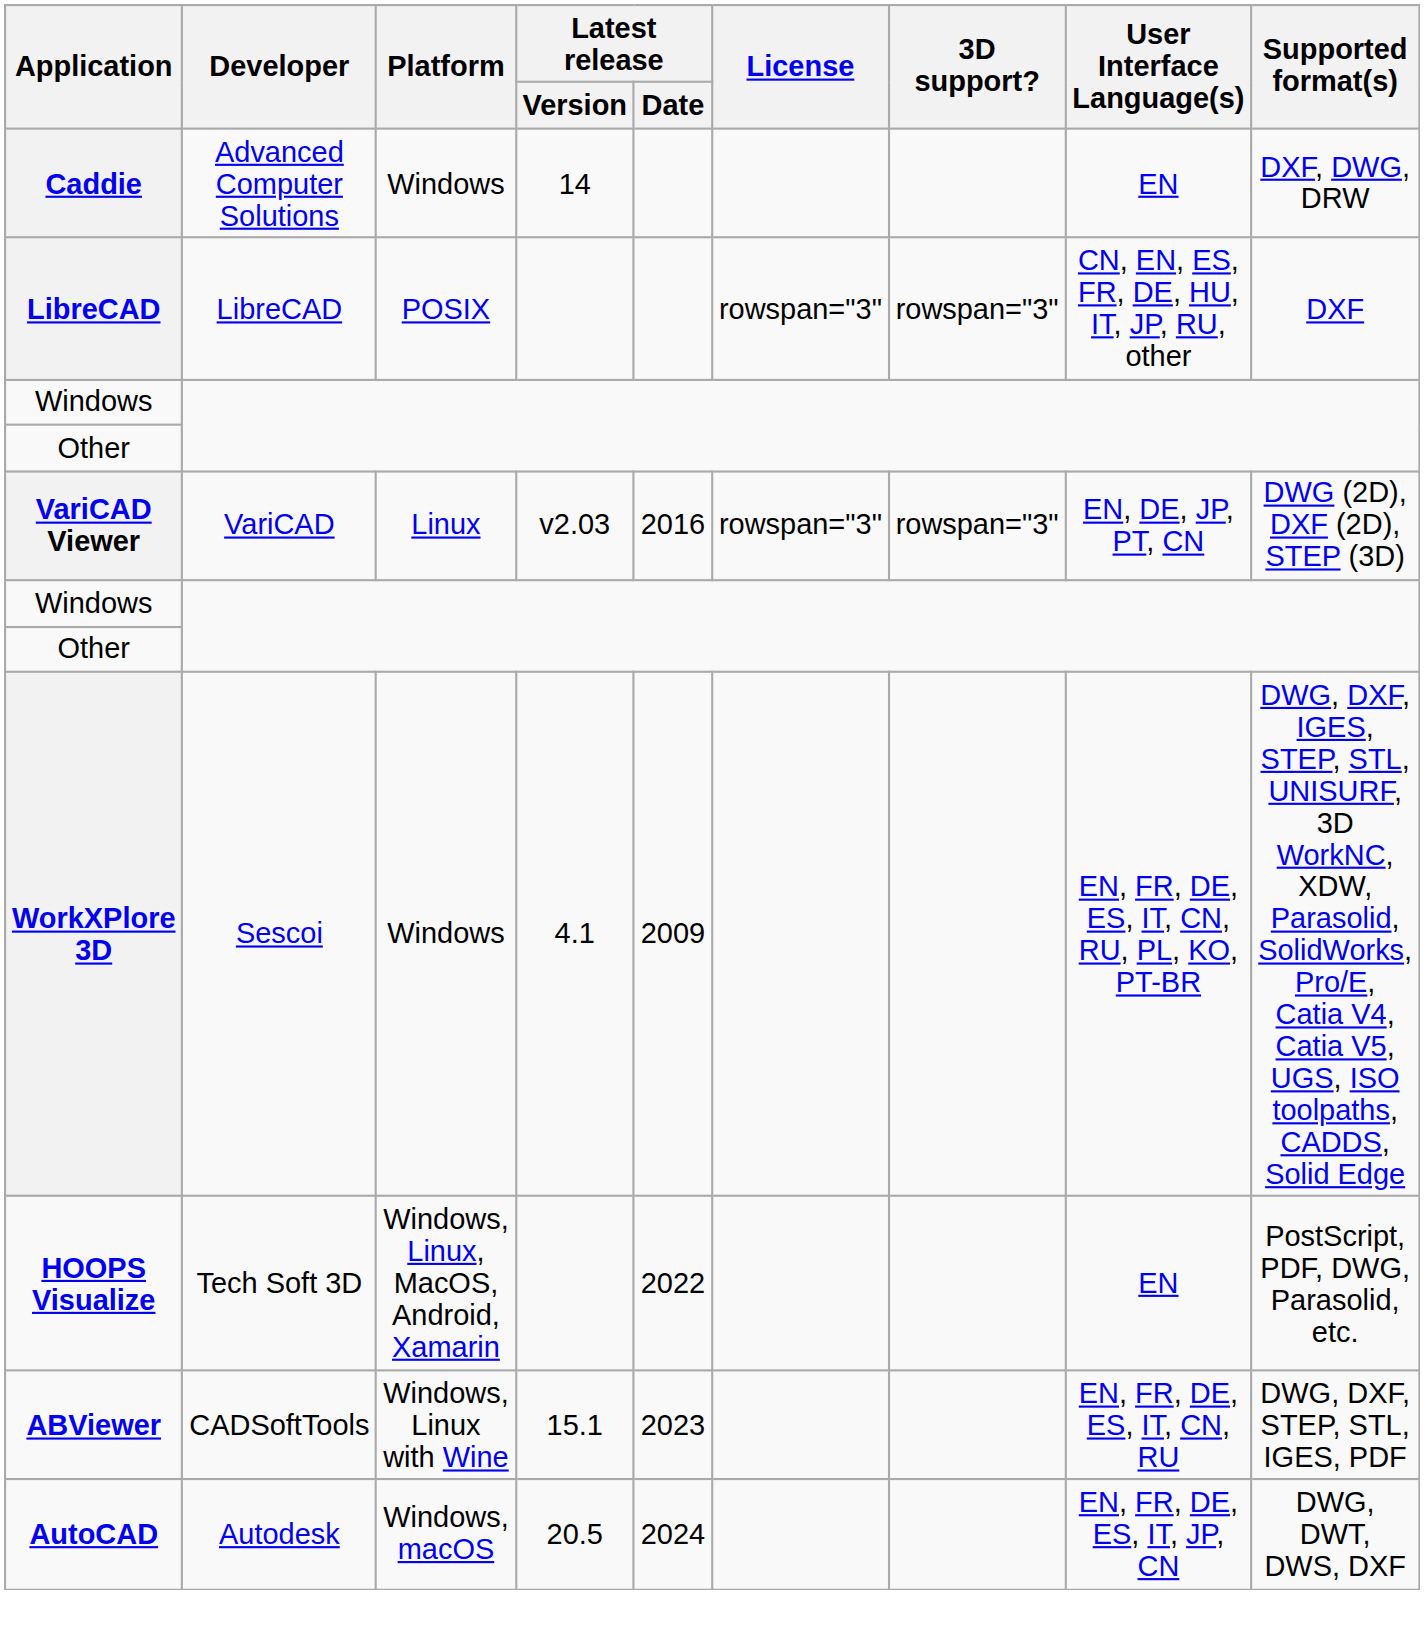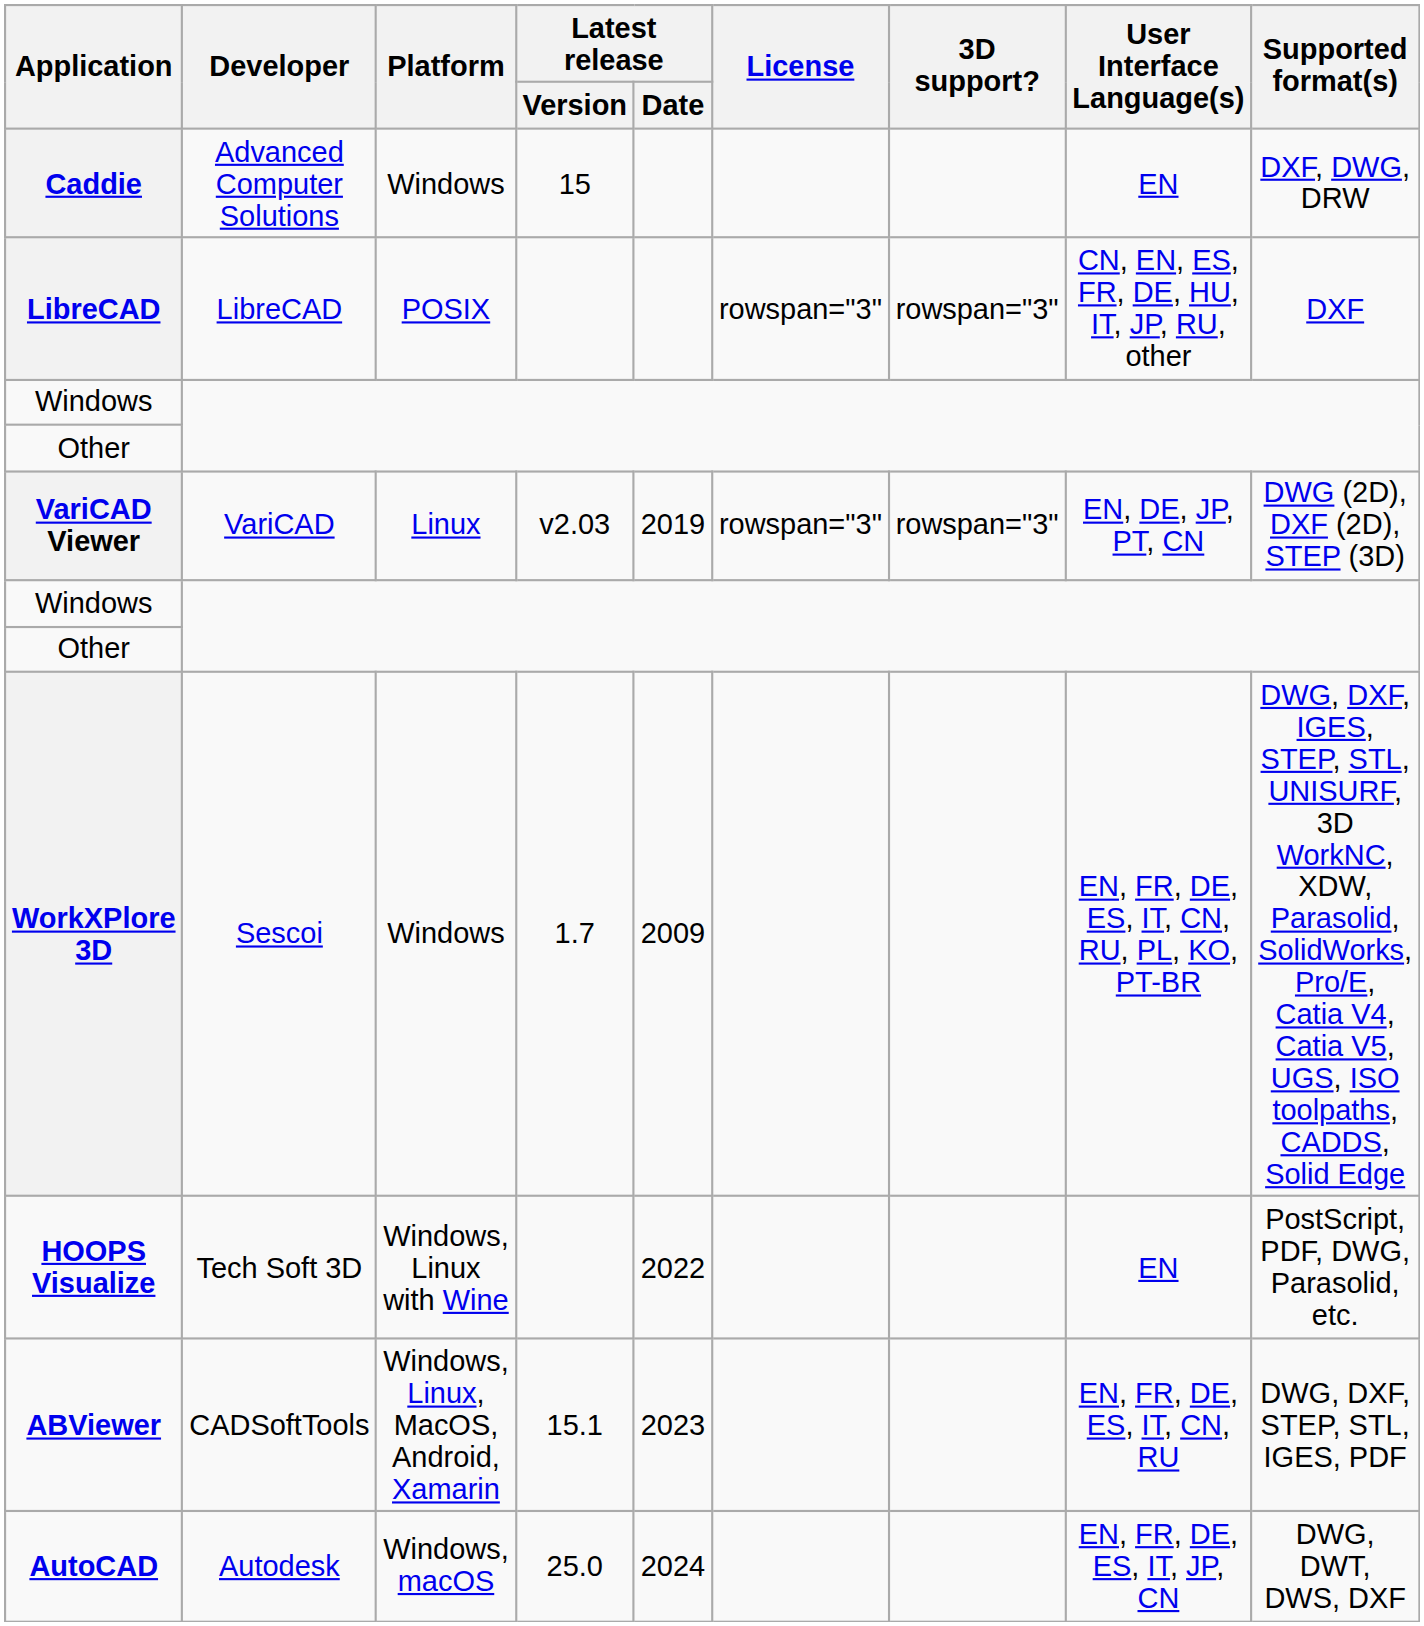(575, 183) 14 -> (575, 183) 15
(673, 525) 2016 -> (673, 525) 2019
(575, 934) 4.1 -> (575, 934) 1.7
(446, 1283) Windows, Linux, MacOS, Android, Xamarin -> (446, 1267) Windows, Linux with Wine
(446, 1424) Windows, Linux with Wine -> (446, 1424) Windows, Linux, MacOS, Android, Xamarin
(575, 1534) 20.5 -> (575, 1566) 25.0
